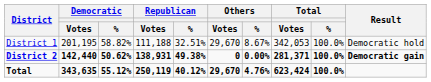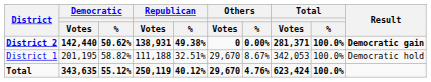rows swapped: (32, 43) <-> (32, 57)
